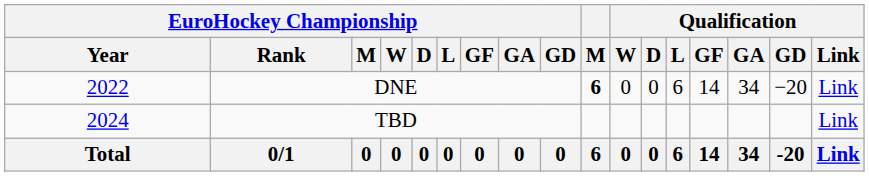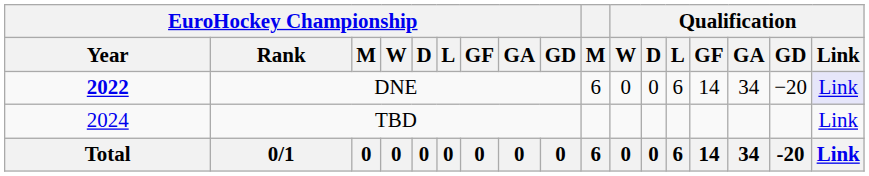(108, 87) normal -> (108, 87) bold
(596, 87) bold -> (596, 87) normal
(838, 87) no background -> (838, 87) lavender background
